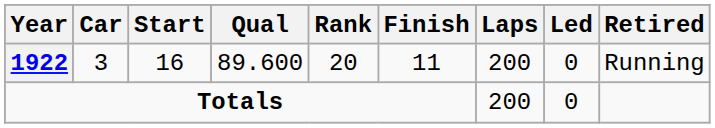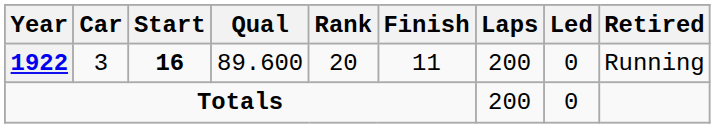(170, 63) normal -> (170, 63) bold
